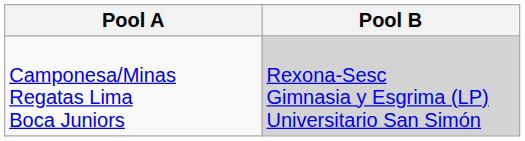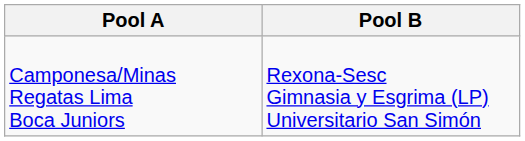(378, 97) lightgrey background -> (378, 97) no background
